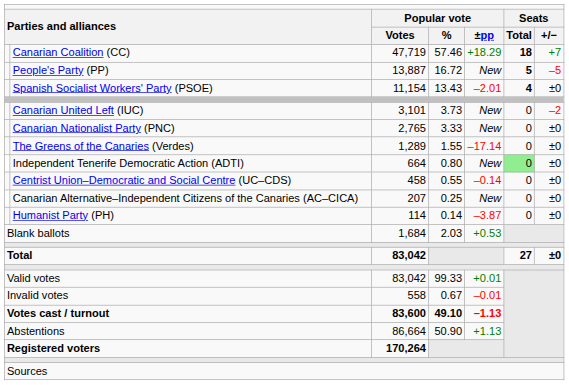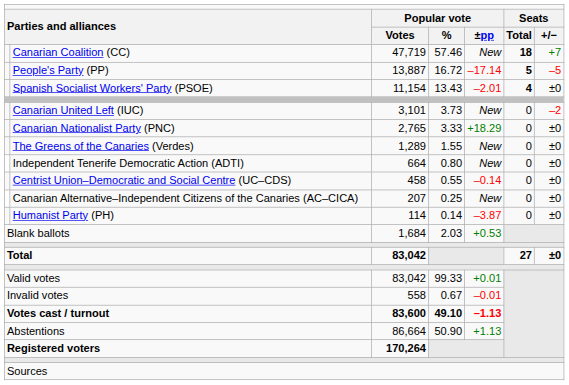(484, 53) +18.29 -> (490, 53) New
(490, 70) New -> (484, 70) –17.14
(490, 128) New -> (484, 128) +18.29
(484, 145) –17.14 -> (490, 145) New
(529, 163) lightgreen background -> (529, 163) no background
